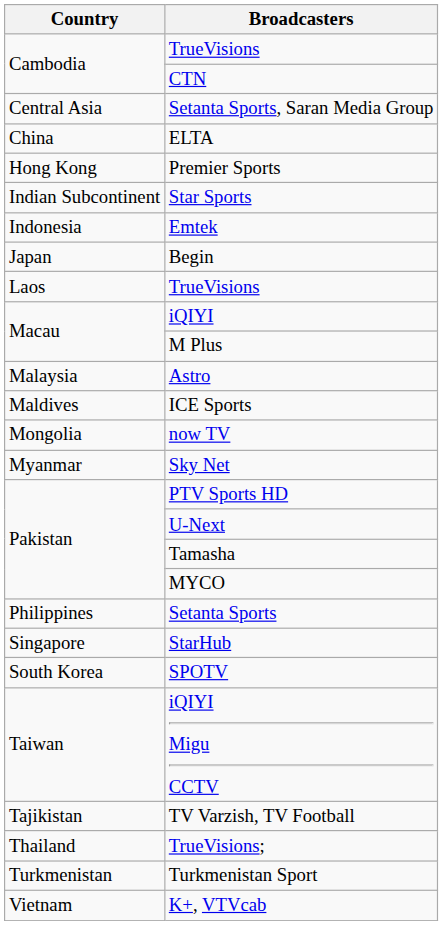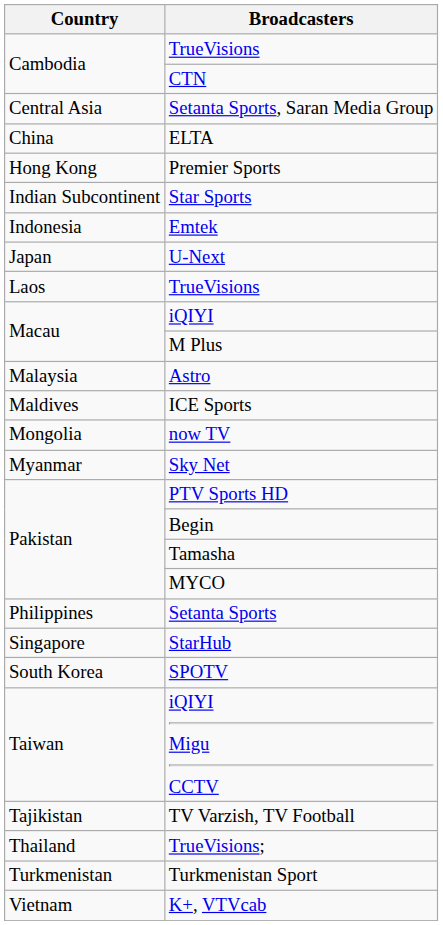(191, 256) Begin -> (197, 256) U-Next
(197, 524) U-Next -> (191, 524) Begin
